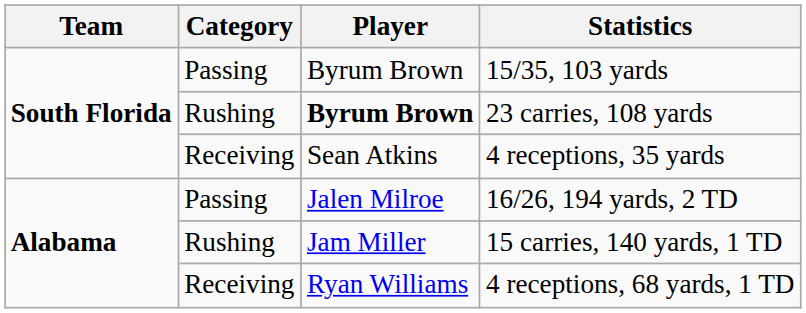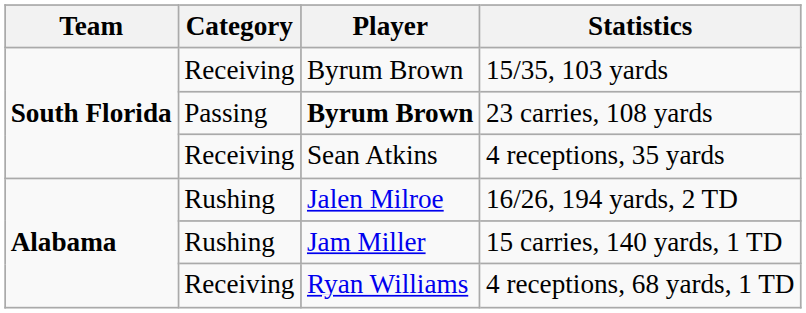(226, 69) Passing -> (239, 69) Receiving
(229, 112) Rushing -> (226, 112) Passing
(226, 198) Passing -> (229, 198) Rushing
